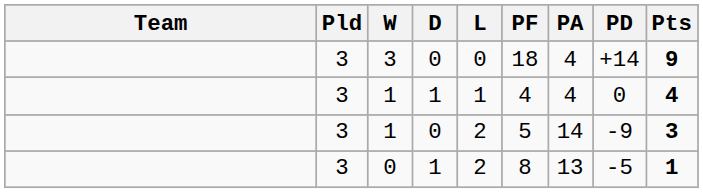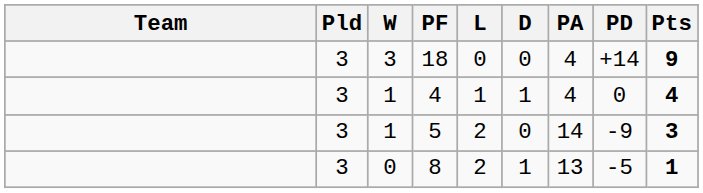columns swapped: (435, 23) <-> (525, 23)
